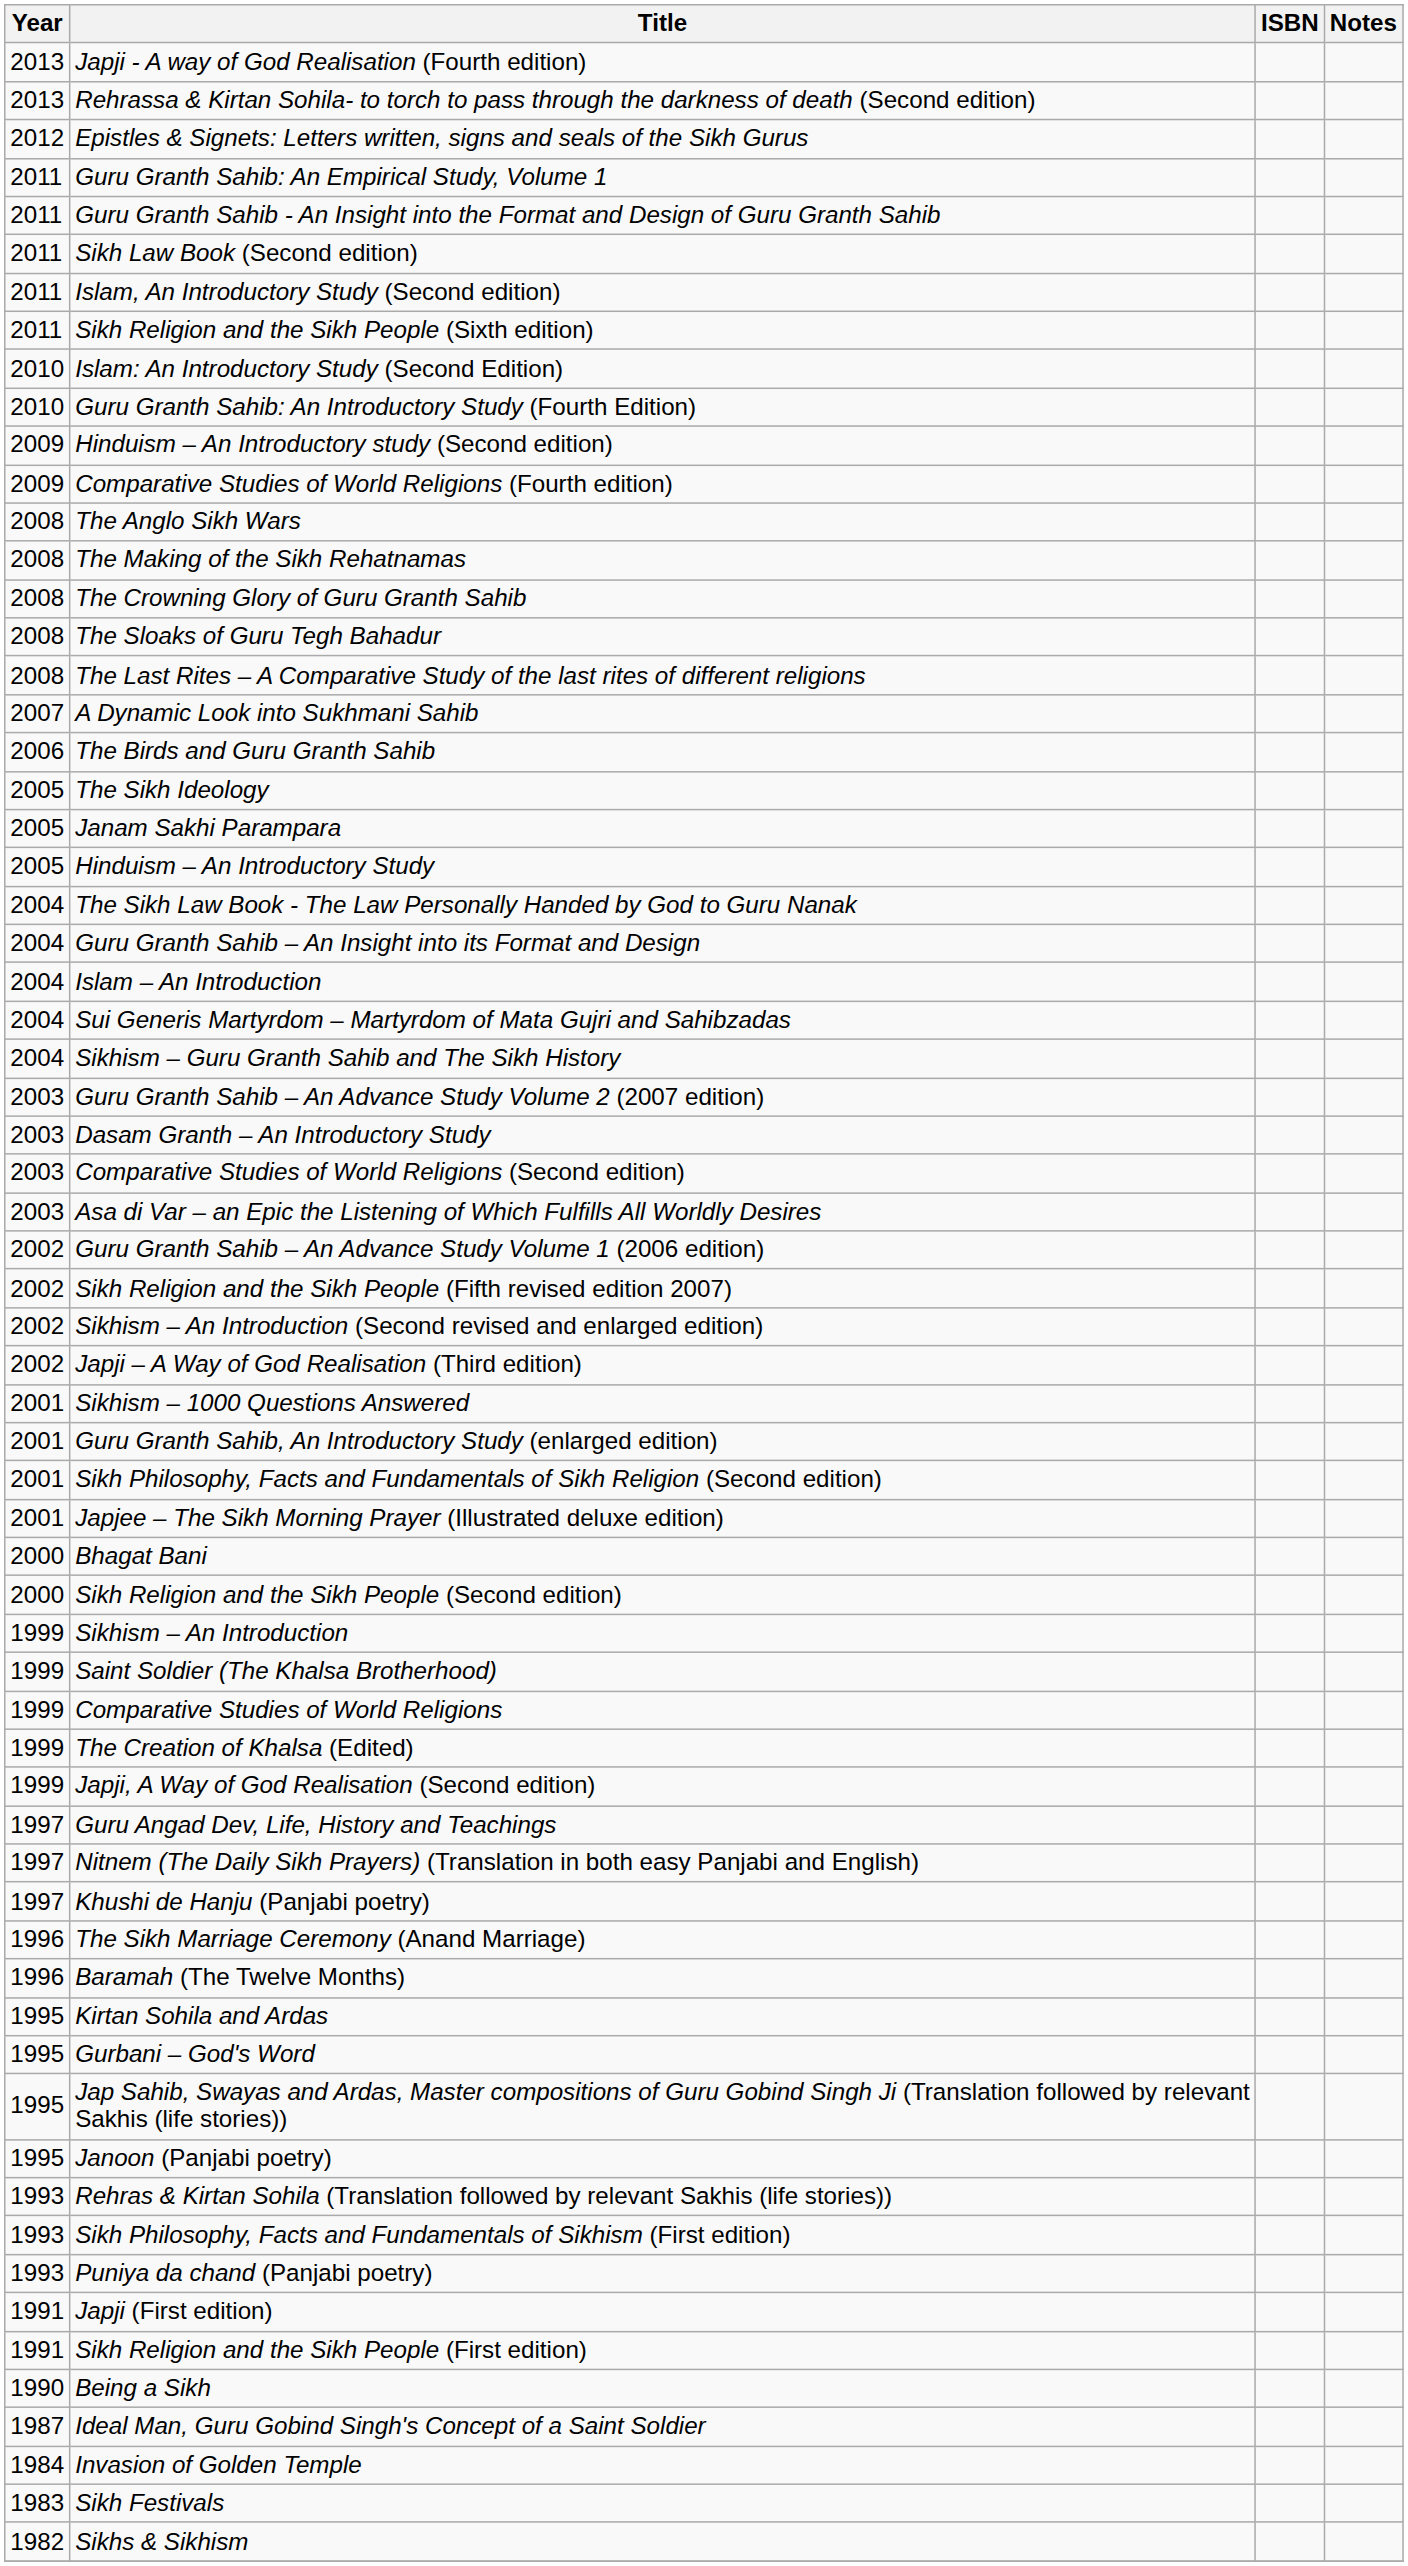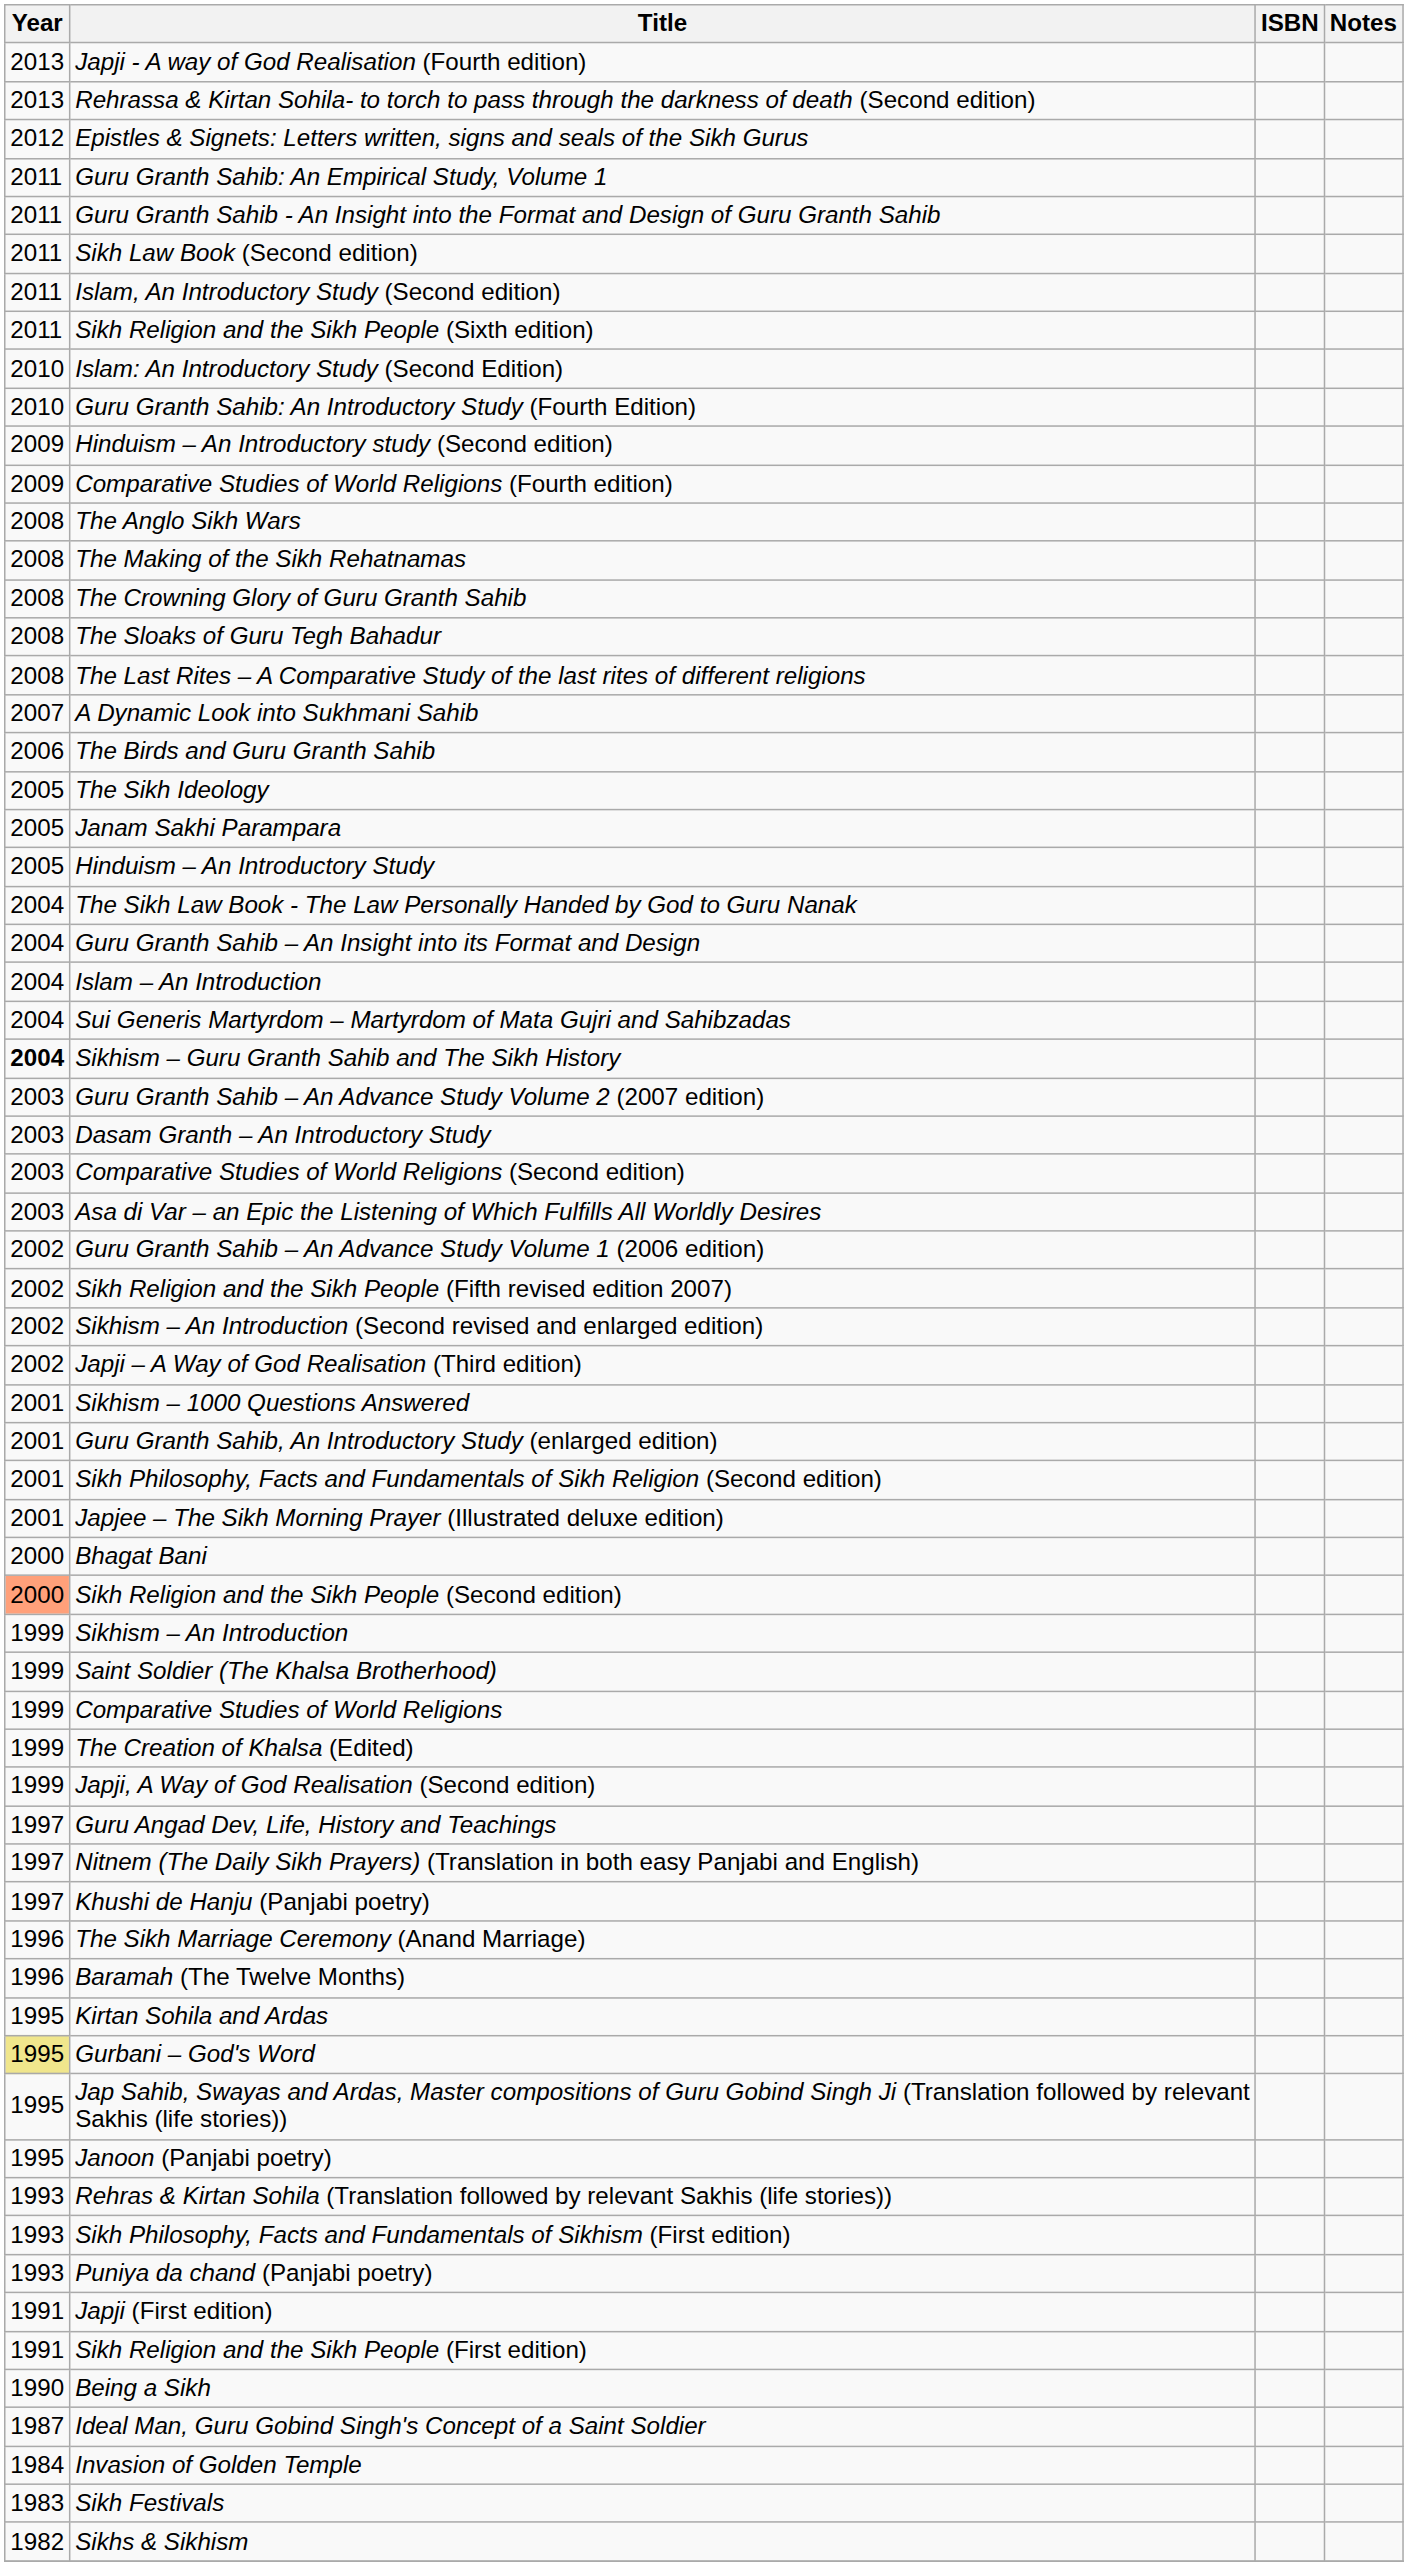(37, 1058) normal -> (37, 1058) bold
(37, 1594) no background -> (37, 1594) lightsalmon background
(37, 2054) no background -> (37, 2054) khaki background
